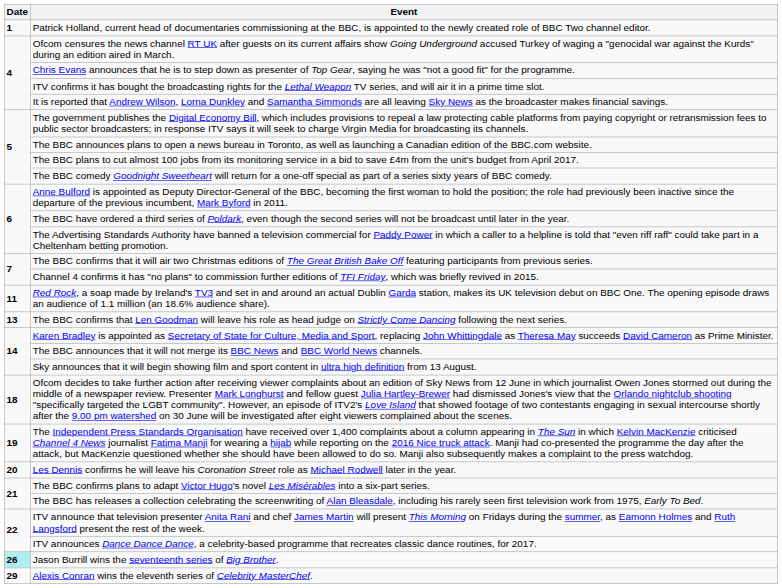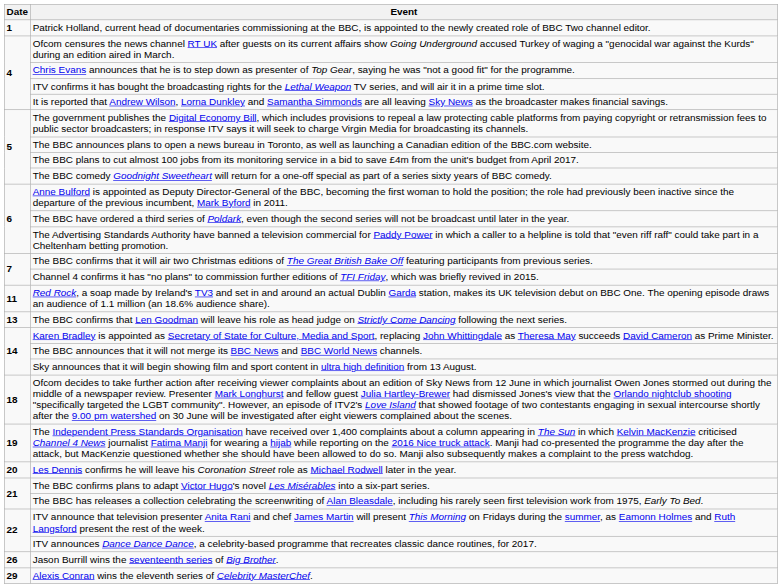(12, 559) paleturquoise background -> (12, 559) no background
